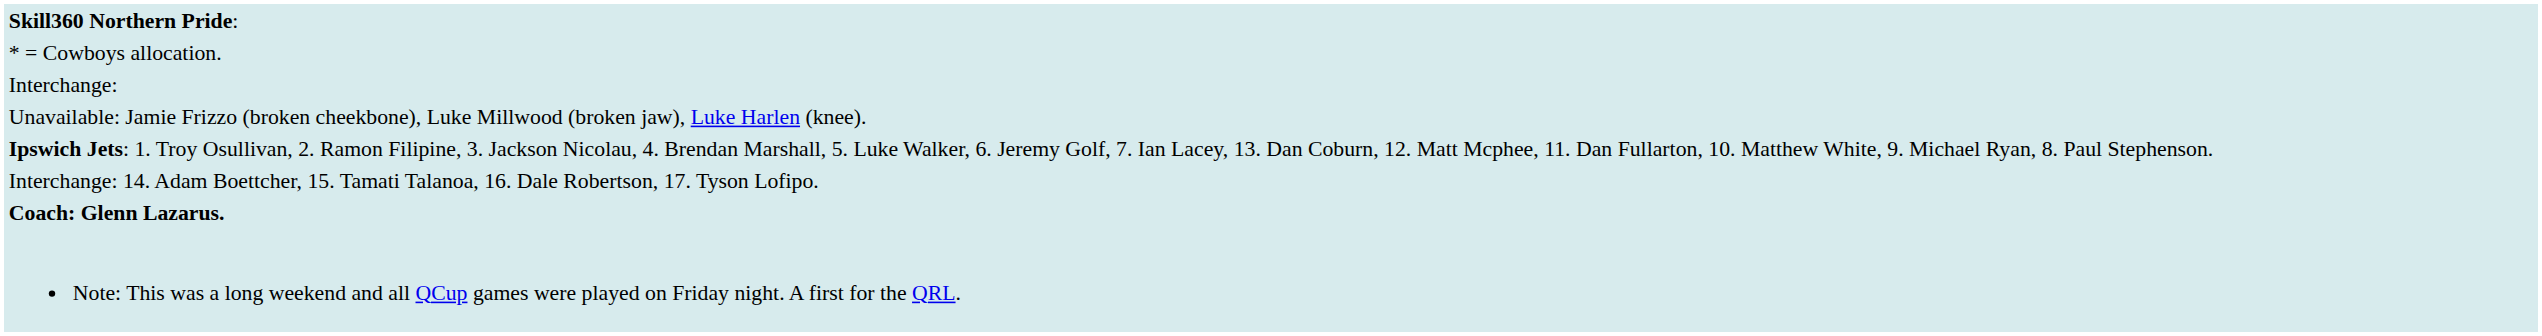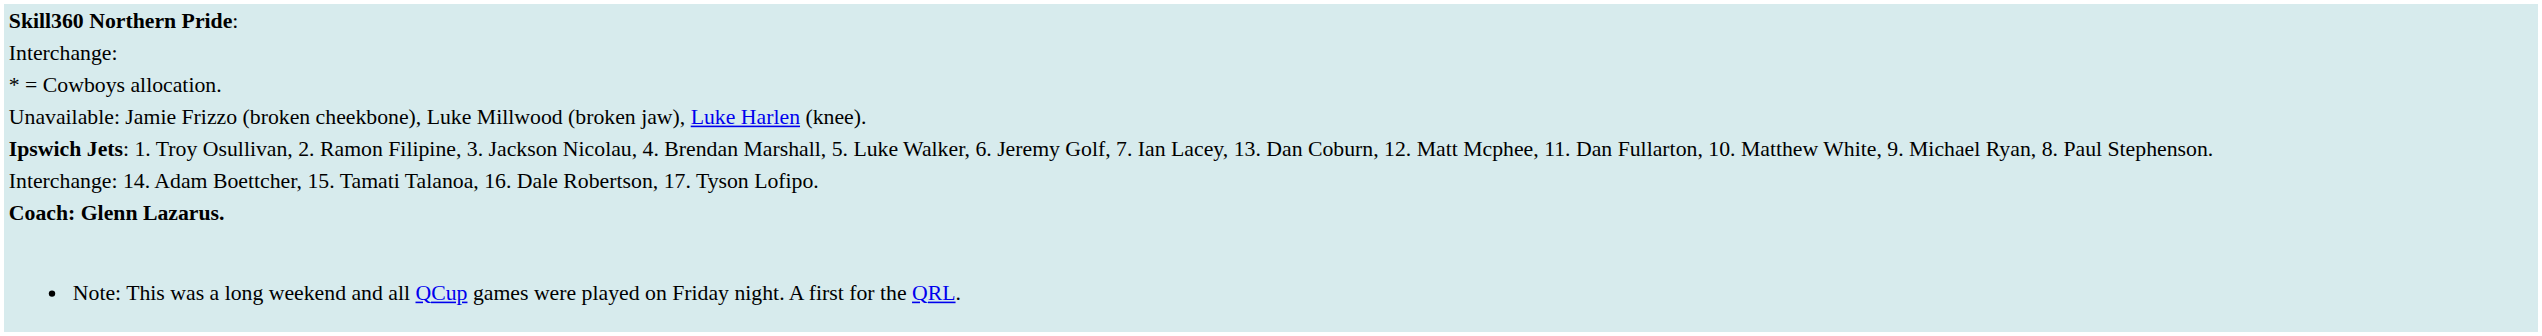(115, 53) * = Cowboys allocation. -> (63, 53) Interchange:
(63, 85) Interchange: -> (115, 85) * = Cowboys allocation.
